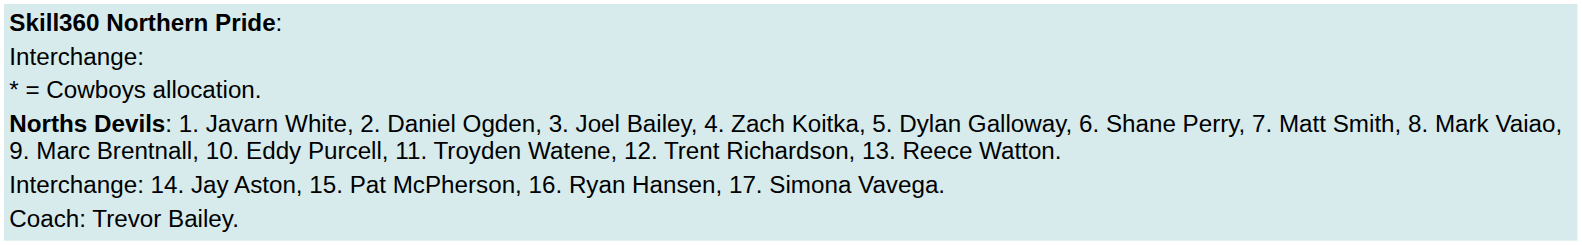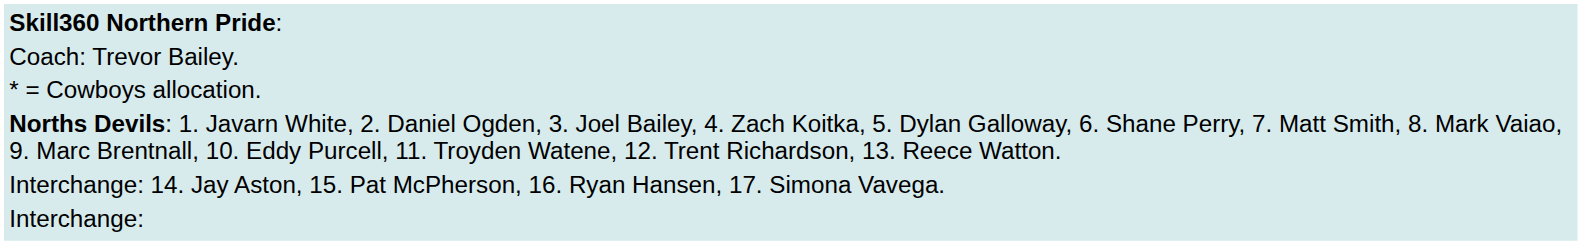(77, 57) Interchange: -> (124, 57) Coach: Trevor Bailey.
(124, 218) Coach: Trevor Bailey. -> (77, 218) Interchange:
